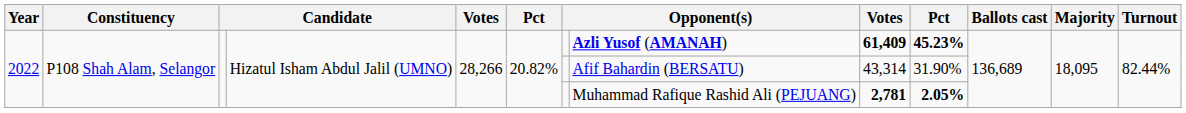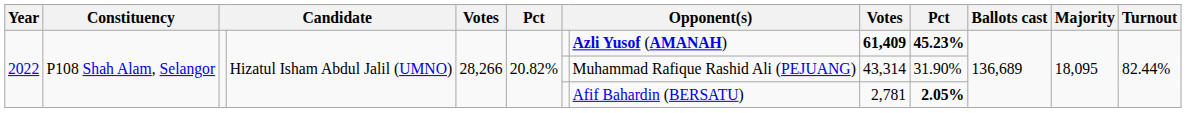(658, 69) Afif Bahardin (BERSATU) -> (714, 69) Muhammad Rafique Rashid Ali (PEJUANG)
(714, 94) Muhammad Rafique Rashid Ali (PEJUANG) -> (658, 94) Afif Bahardin (BERSATU)
(889, 94) bold -> (889, 94) normal
